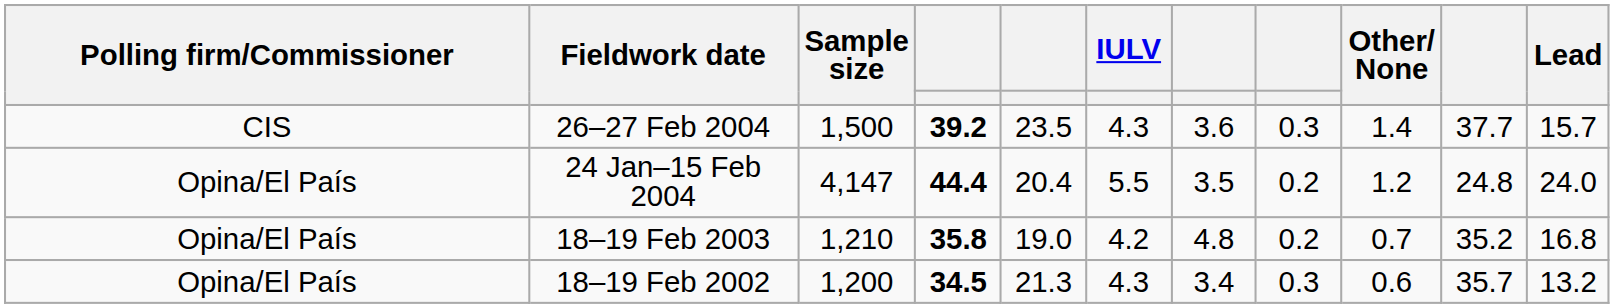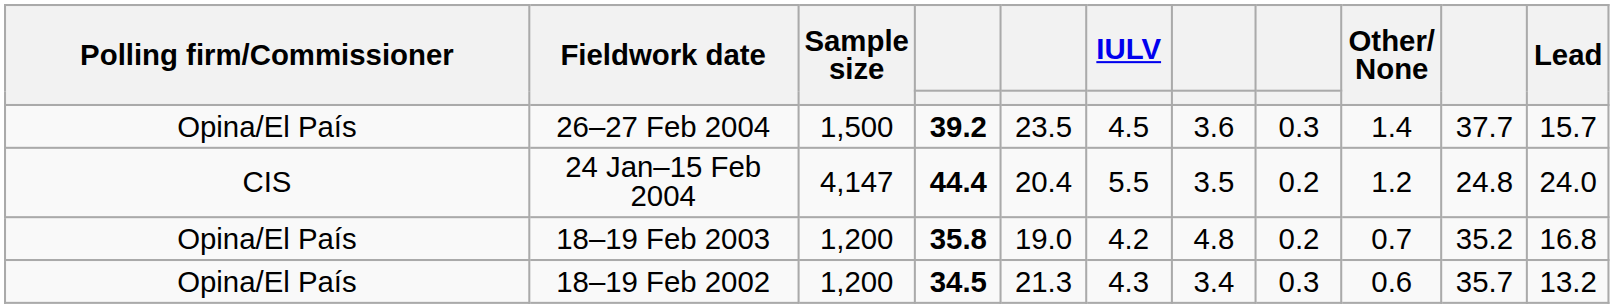(267, 126) CIS -> (267, 126) Opina/El País
(1129, 126) 4.3 -> (1129, 126) 4.5
(267, 183) Opina/El País -> (267, 183) CIS
(857, 239) 1,210 -> (857, 239) 1,200
